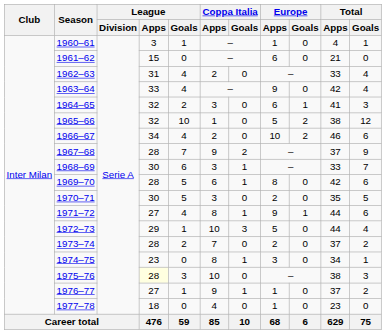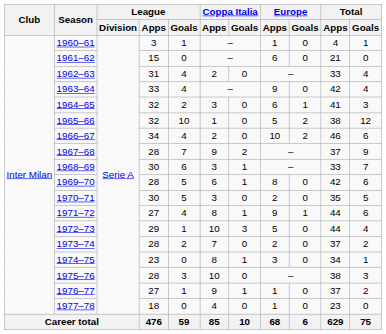(154, 275) lightyellow background -> (154, 275) no background
